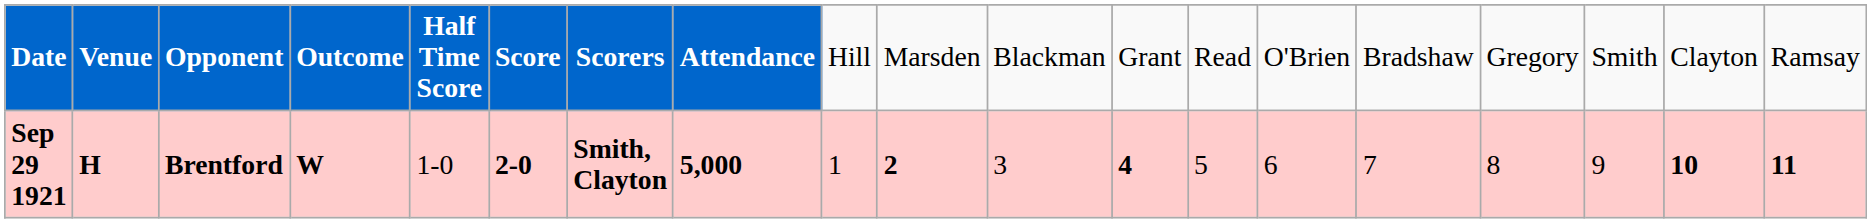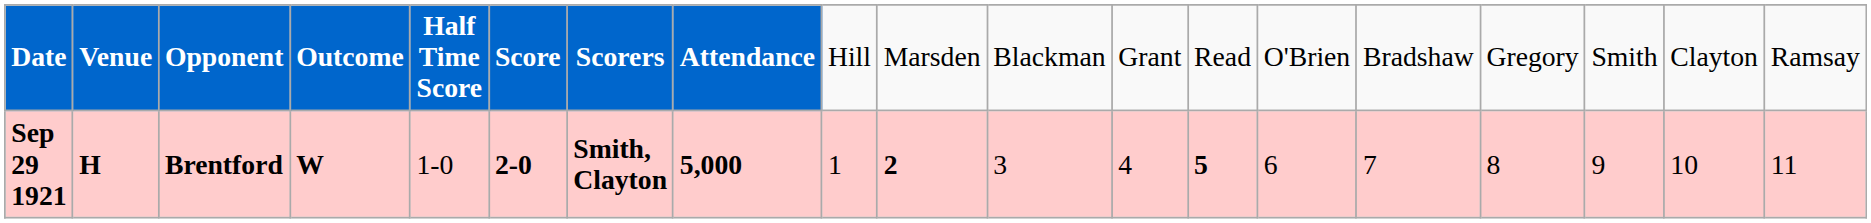(1125, 163) bold -> (1125, 163) normal
(1201, 163) normal -> (1201, 163) bold
(1684, 163) bold -> (1684, 163) normal
(1784, 163) bold -> (1784, 163) normal
